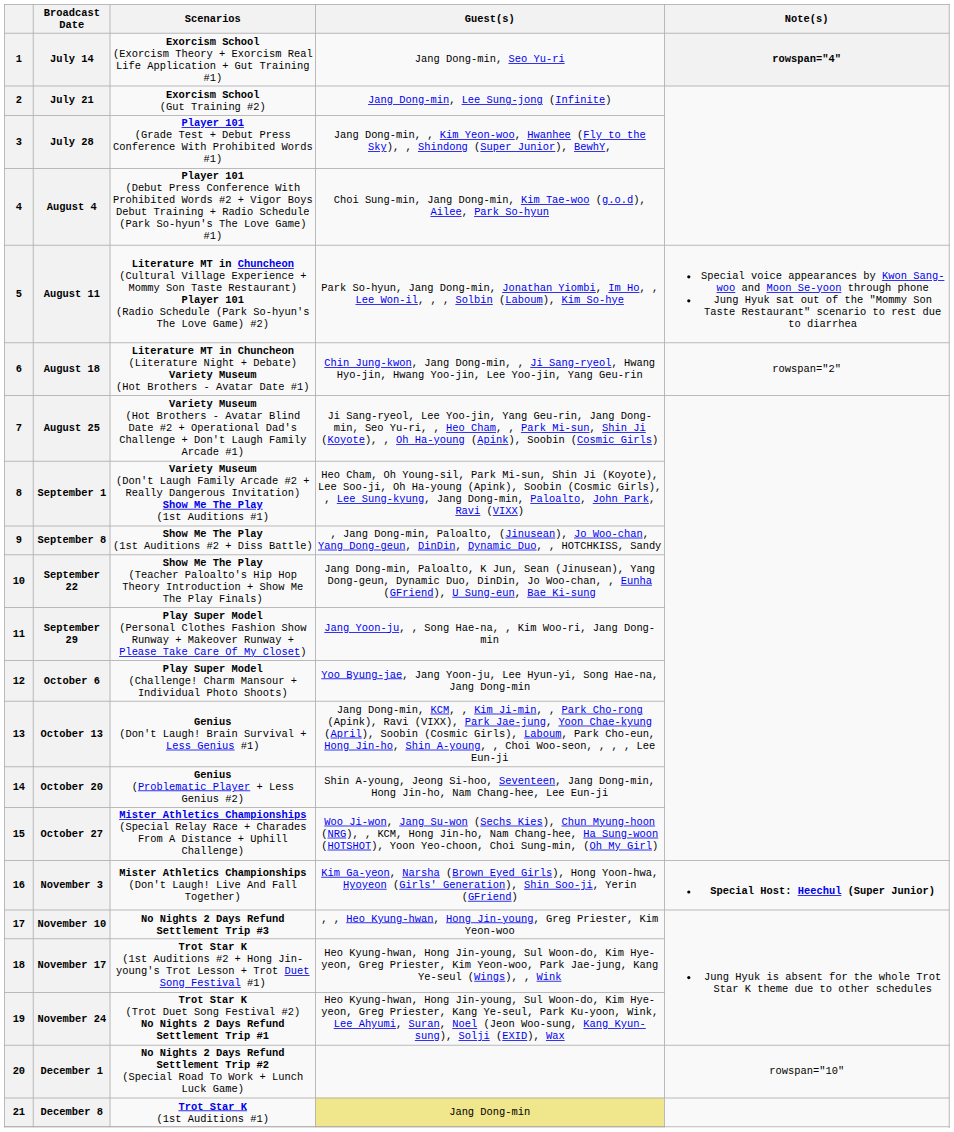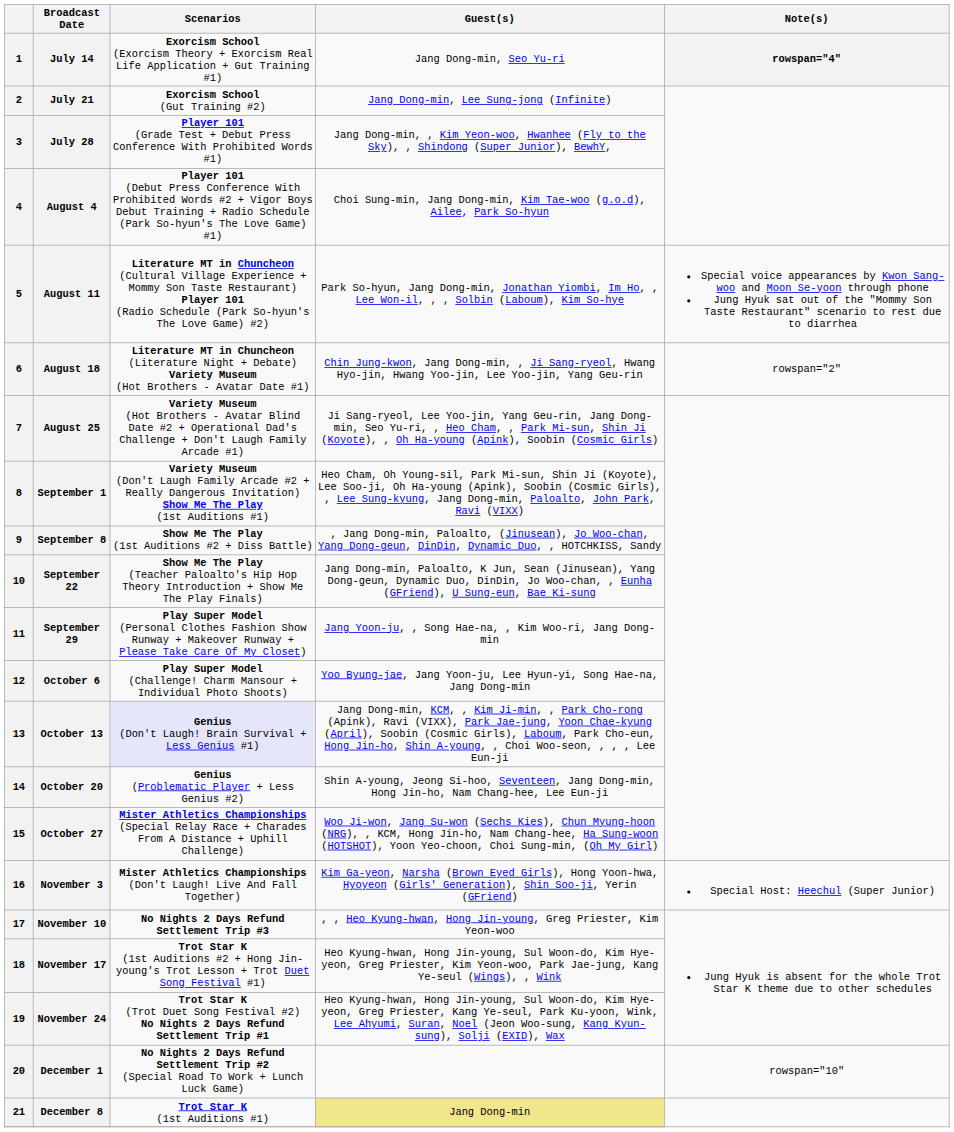(213, 734) no background -> (213, 734) lavender background
(807, 891) bold -> (807, 891) normal
